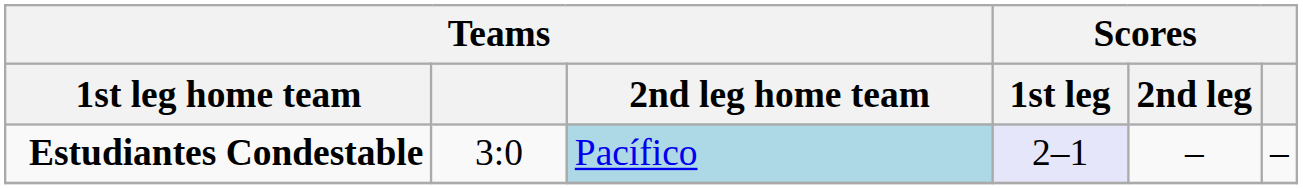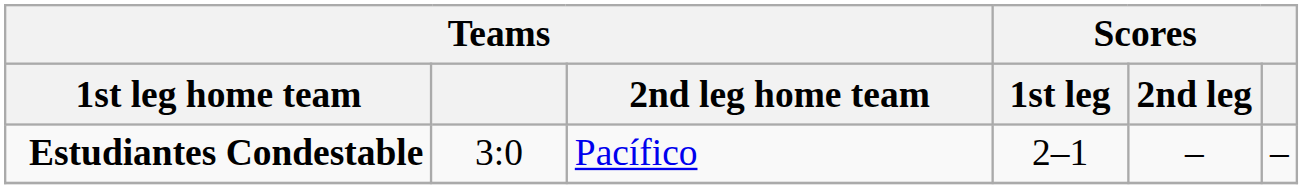(636, 152) lightblue background -> (636, 152) no background
(1060, 152) lavender background -> (1060, 152) no background
